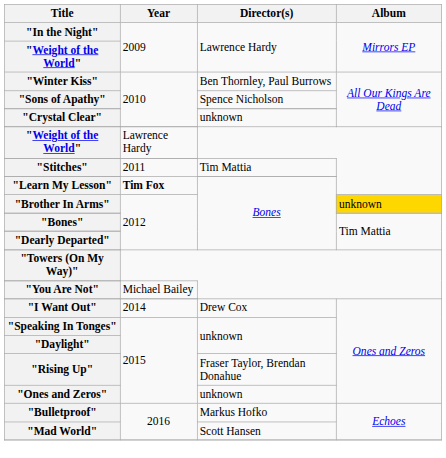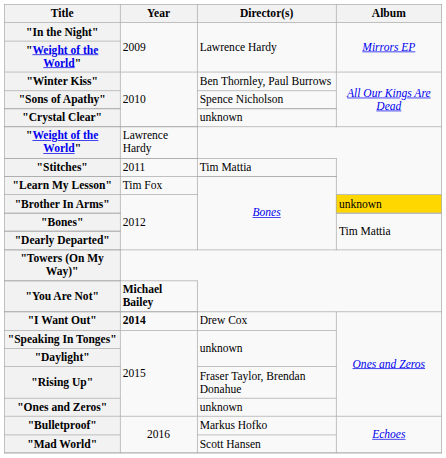(144, 185) bold -> (142, 185) normal
(158, 290) normal -> (142, 296) bold
(134, 308) normal -> (134, 321) bold
